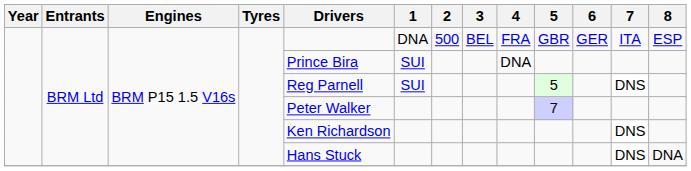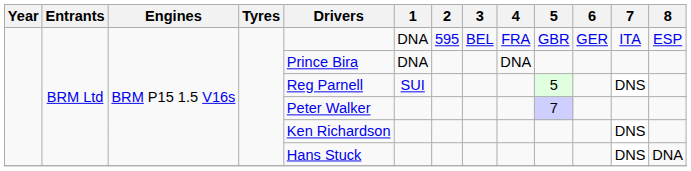(447, 39) 500 -> (447, 39) 595
(413, 62) SUI -> (413, 62) DNA
